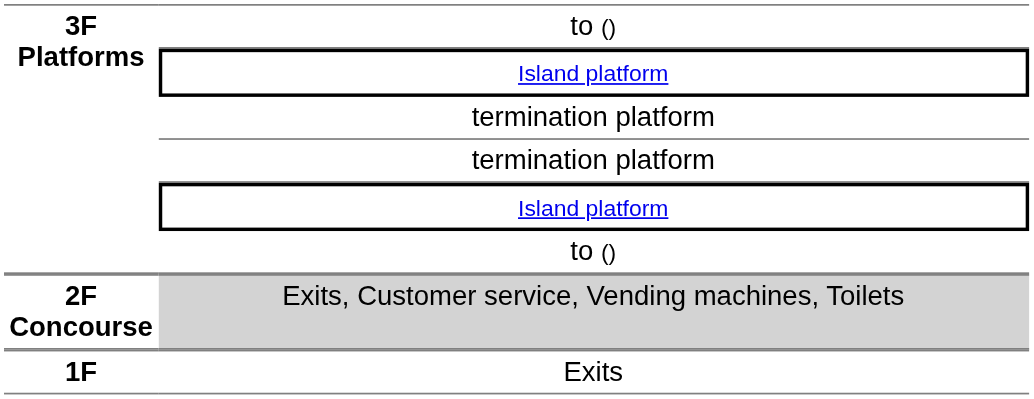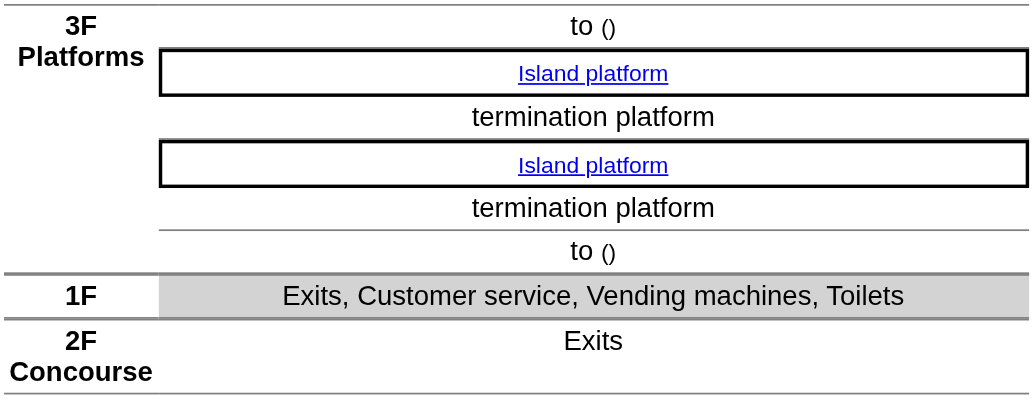(593, 160) termination platform -> (593, 165) Island platform
(593, 208) Island platform -> (593, 208) termination platform
(81, 311) 2F Concourse -> (81, 296) 1F
(81, 371) 1F -> (81, 356) 2F Concourse
